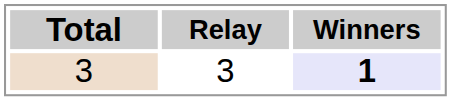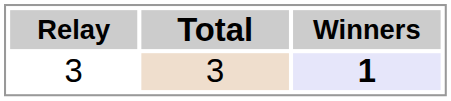columns swapped: (84, 29) <-> (225, 30)
